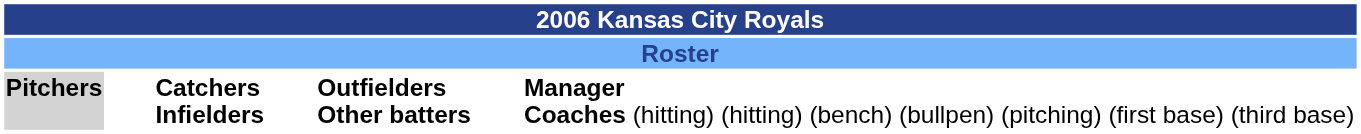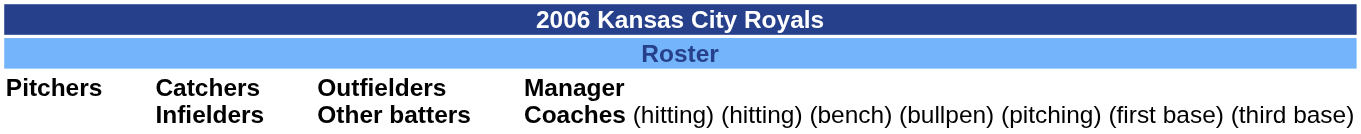(54, 87) lightgrey background -> (54, 87) no background
